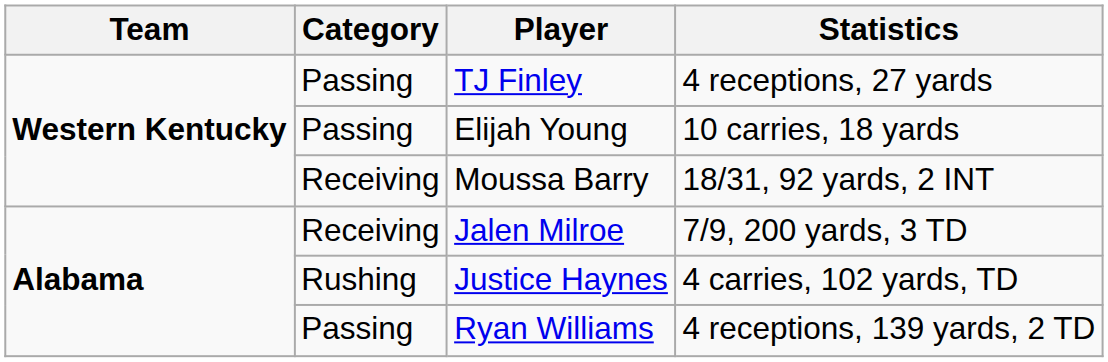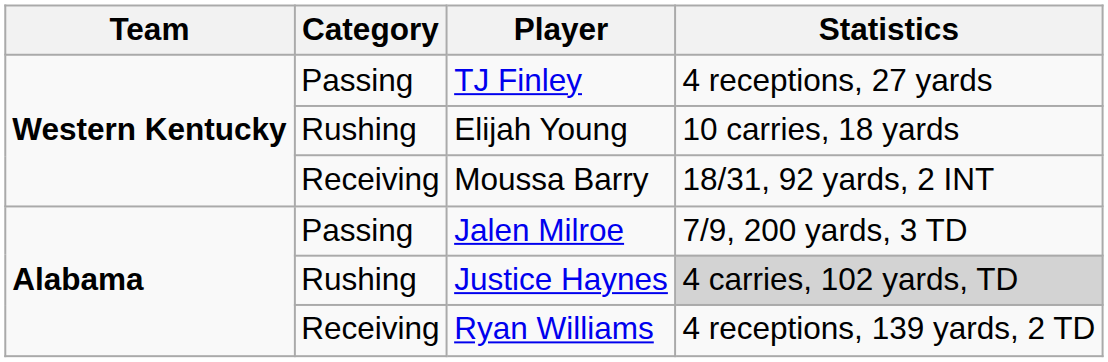(357, 129) Passing -> (359, 129) Rushing
(370, 229) Receiving -> (357, 229) Passing
(850, 279) no background -> (850, 279) lightgrey background
(357, 329) Passing -> (370, 329) Receiving
